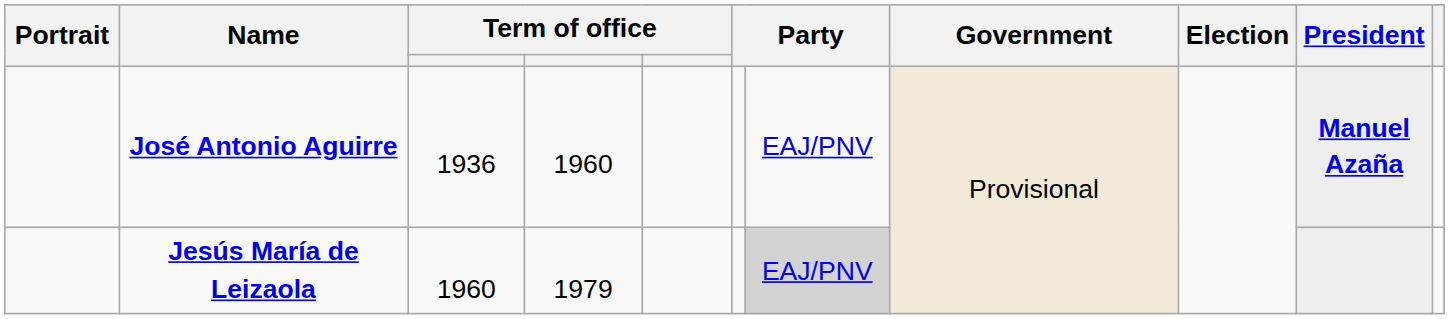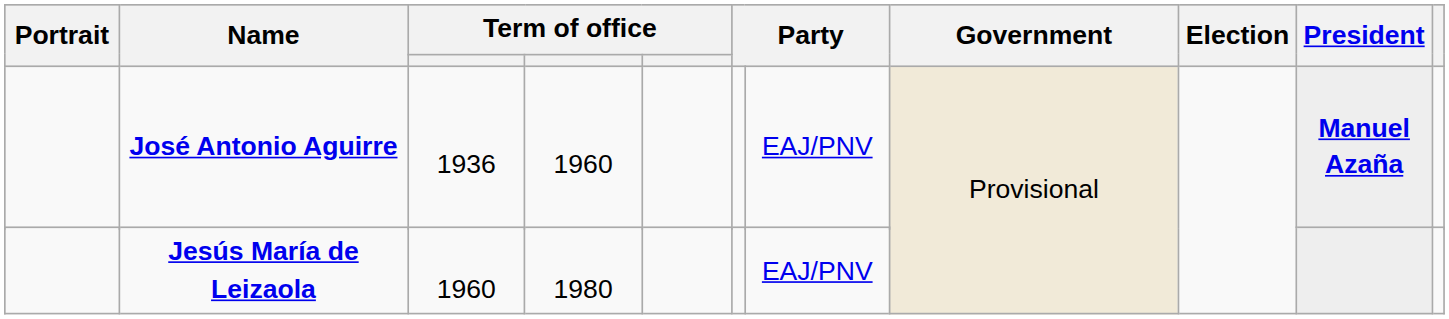(583, 288) 1979 -> (583, 288) 1980
(817, 270) lightgrey background -> (817, 270) no background
